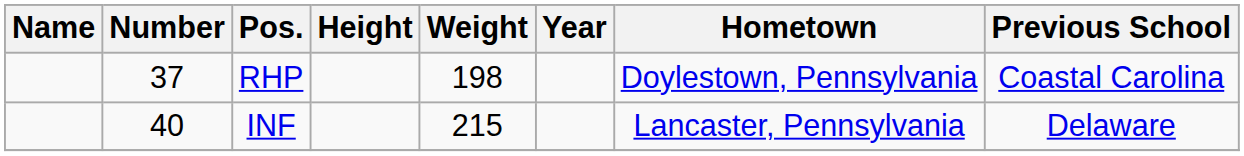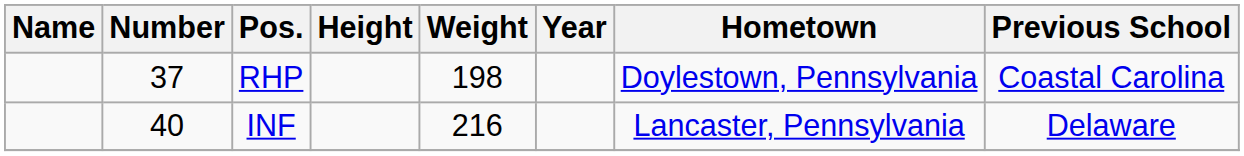(477, 125) 215 -> (477, 125) 216
